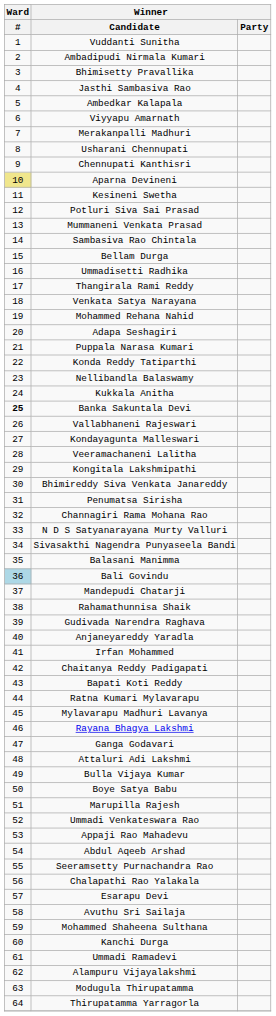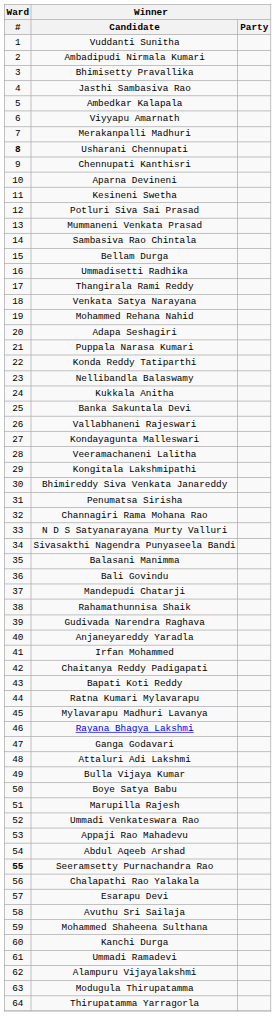(18, 149) normal -> (18, 149) bold
(18, 180) khaki background -> (18, 180) no background
(18, 409) bold -> (18, 409) normal
(18, 576) lightblue background -> (18, 576) no background
(18, 866) normal -> (18, 866) bold
